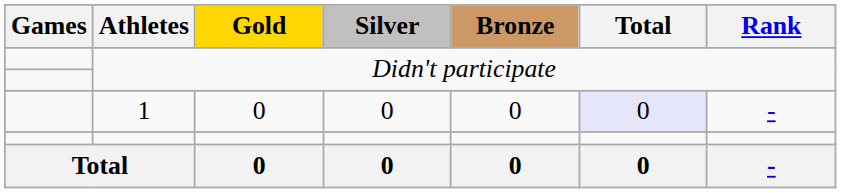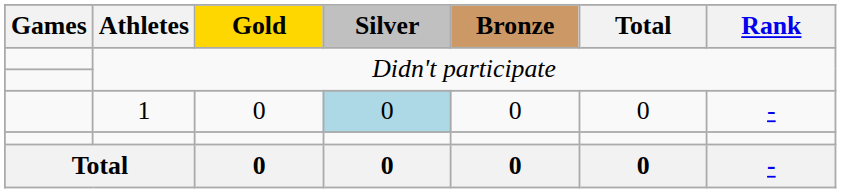(387, 111) no background -> (387, 111) lightblue background
(643, 111) lavender background -> (643, 111) no background
